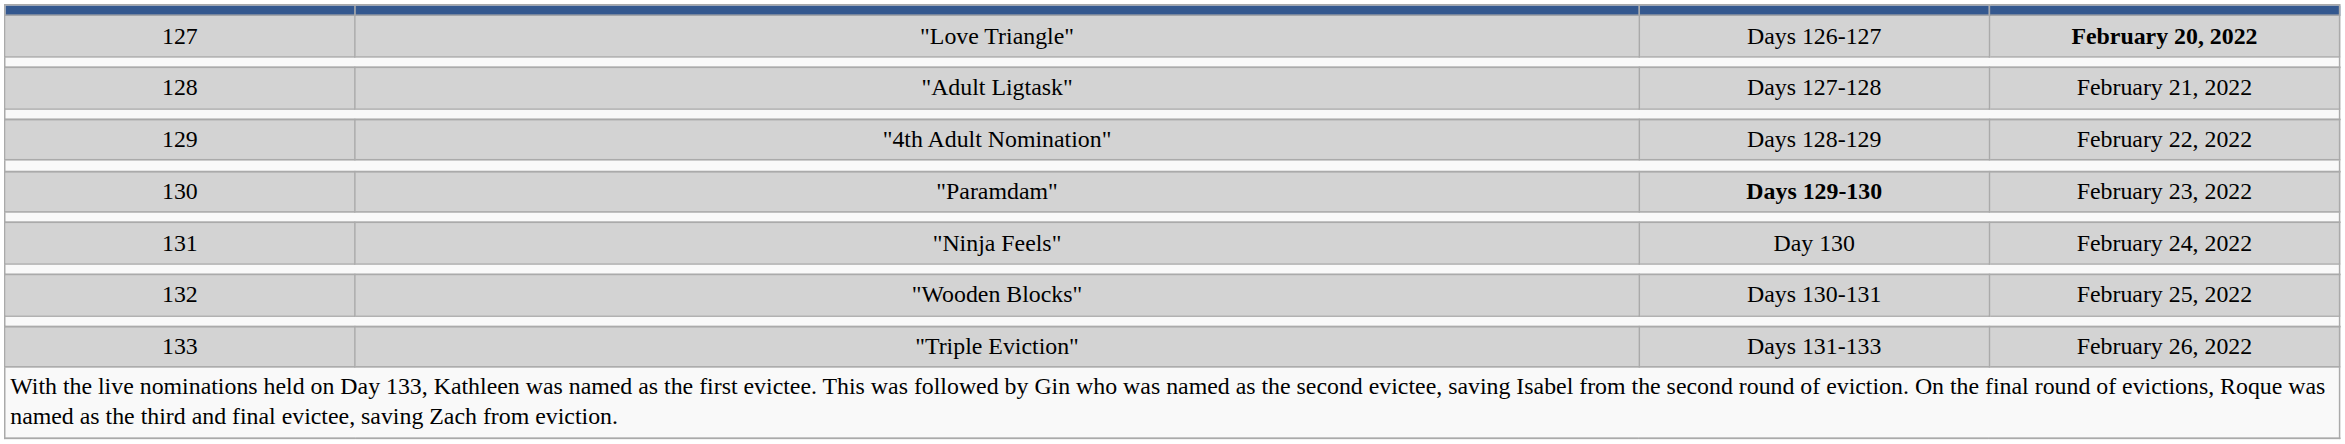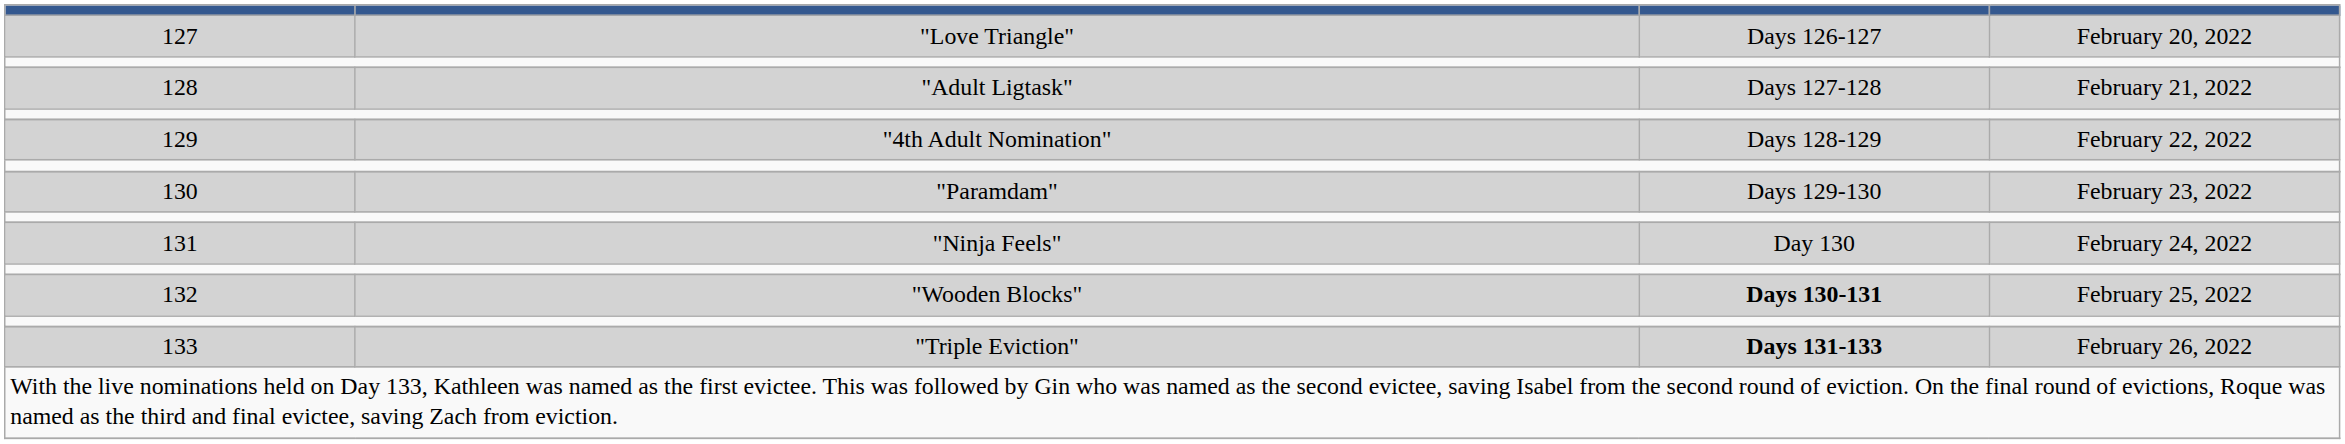(2164, 35) bold -> (2164, 35) normal
(1814, 191) bold -> (1814, 191) normal
(1814, 294) normal -> (1814, 294) bold
(1814, 346) normal -> (1814, 346) bold
